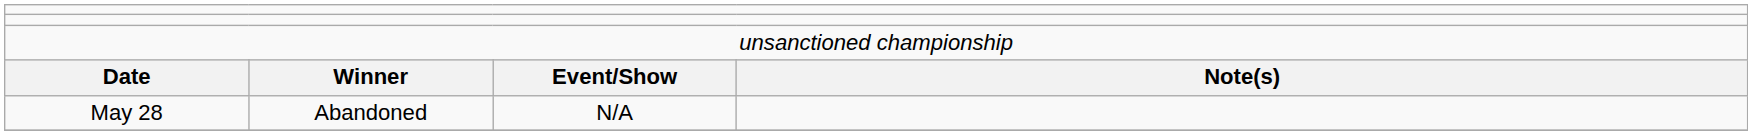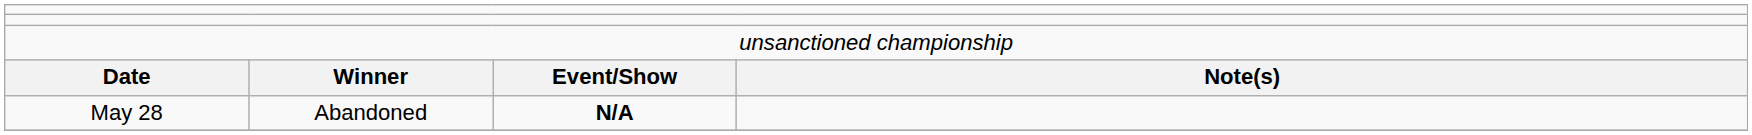(615, 112) normal -> (615, 112) bold
